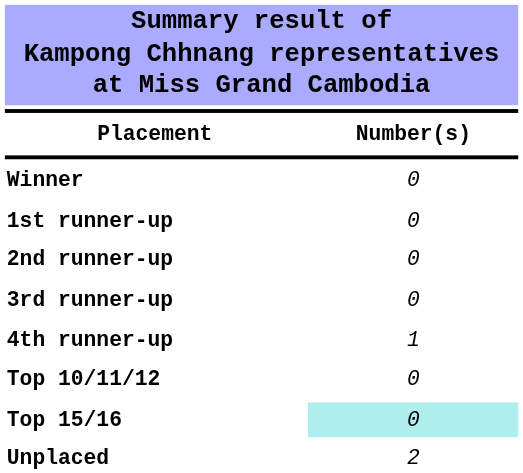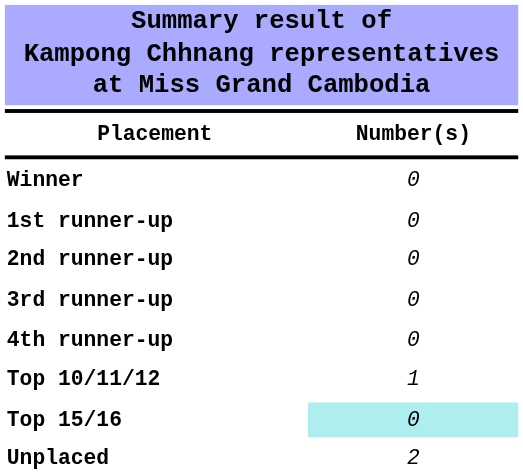(413, 340) 1 -> (413, 340) 0
(413, 380) 0 -> (413, 380) 1
